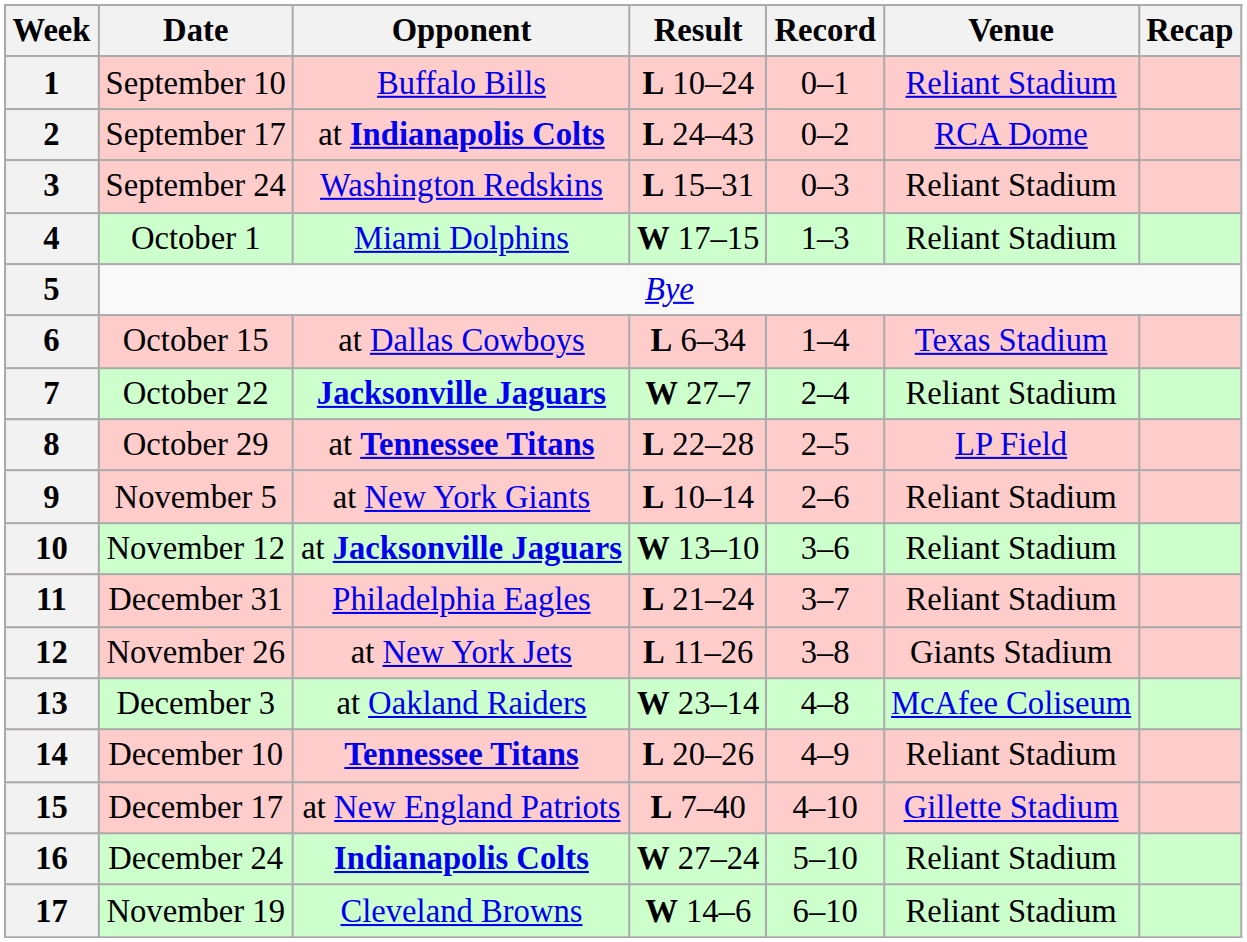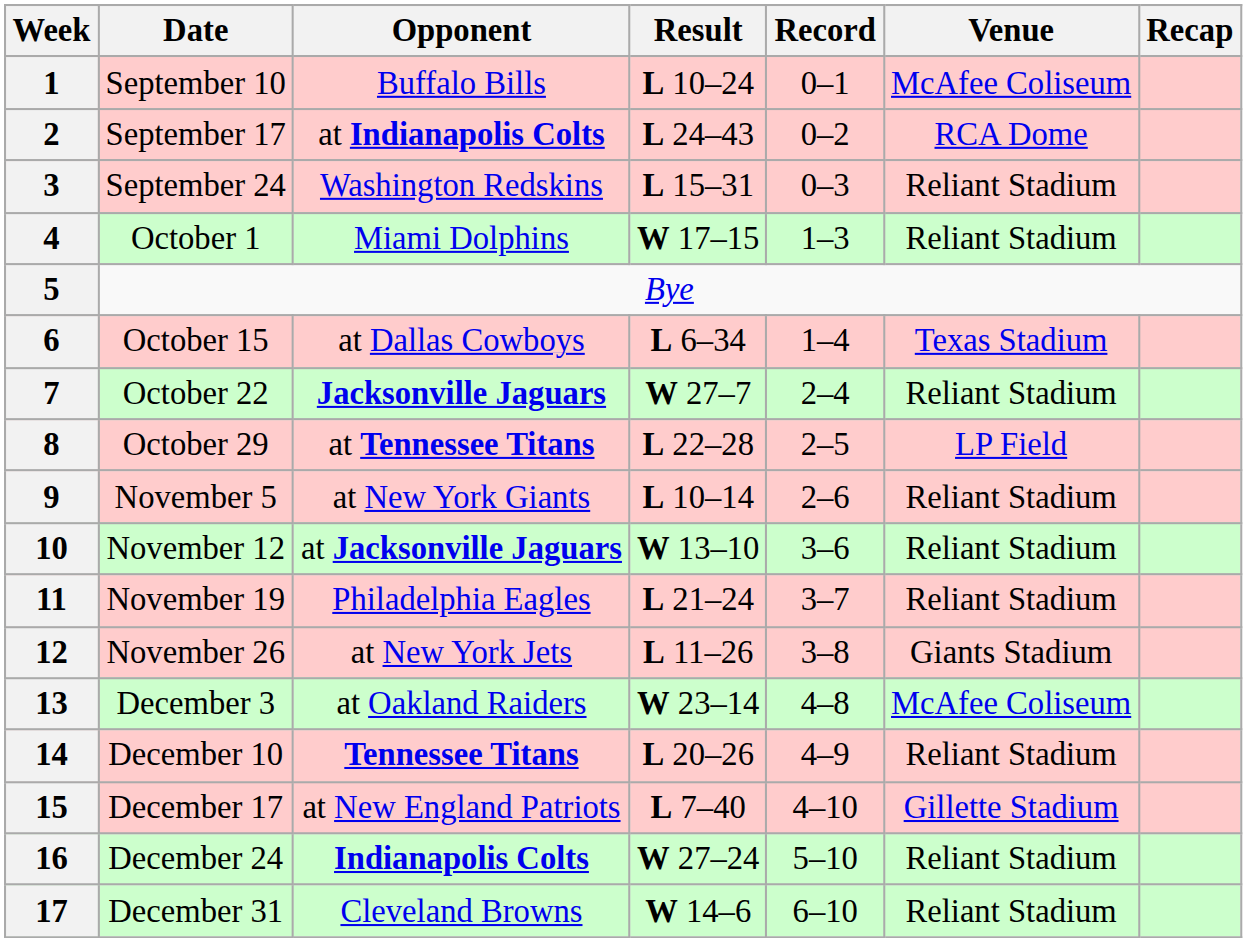(1011, 82) Reliant Stadium -> (1011, 82) McAfee Coliseum
(196, 599) December 31 -> (196, 599) November 19
(196, 910) November 19 -> (196, 910) December 31
